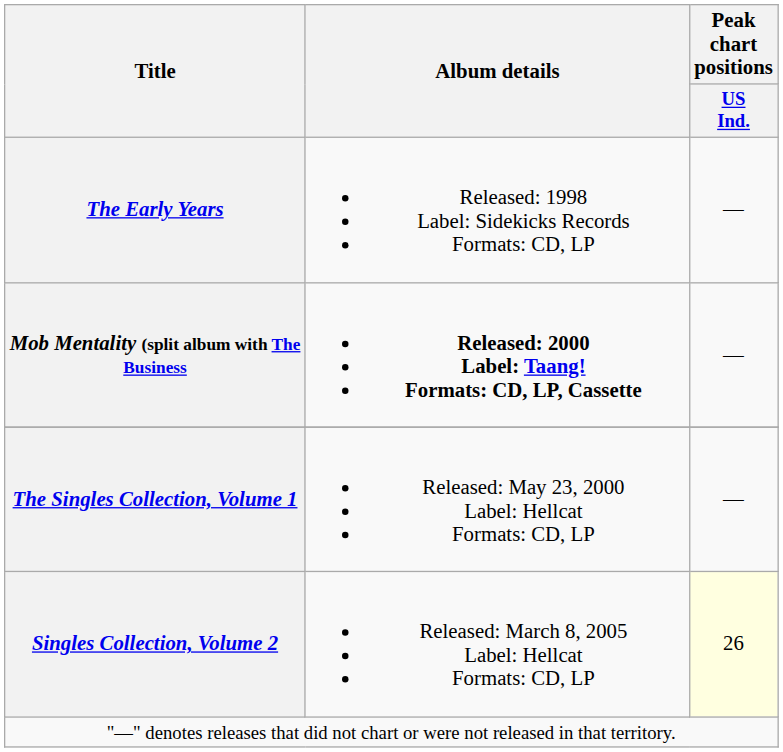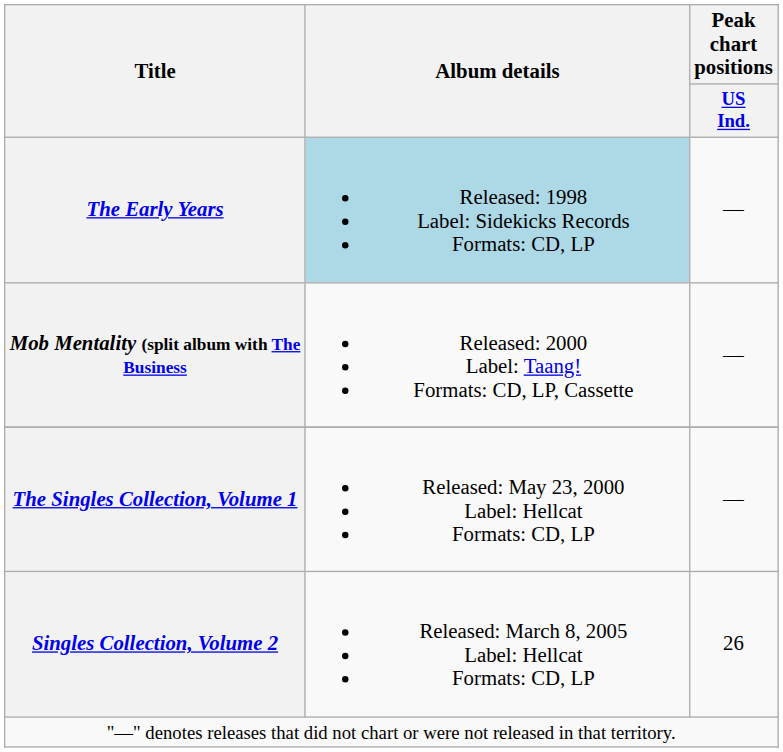(497, 222) no background -> (497, 222) lightblue background
(497, 366) bold -> (497, 366) normal
(734, 644) lightyellow background -> (734, 644) no background
